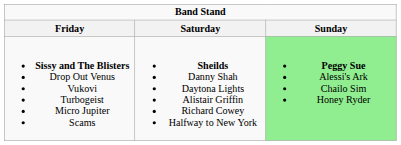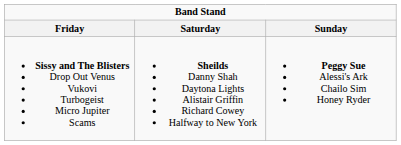(331, 83) lightgreen background -> (331, 83) no background
